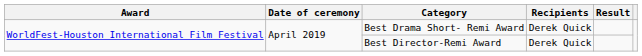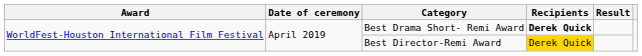(560, 28) normal -> (560, 28) bold
(560, 43) no background -> (560, 43) gold background
